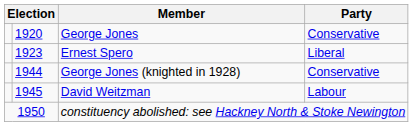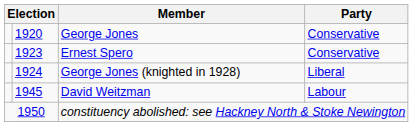(326, 53) Liberal -> (344, 53) Conservative
(29, 72) 1944 -> (29, 72) 1924
(344, 72) Conservative -> (326, 72) Liberal
